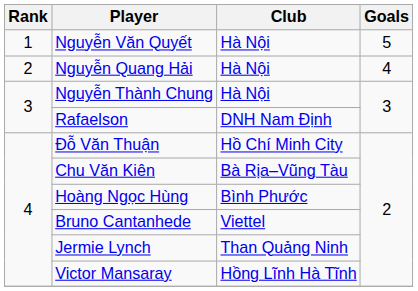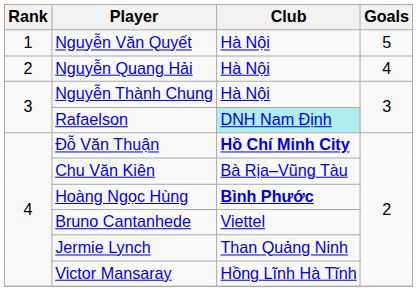(276, 119) no background -> (276, 119) paleturquoise background
(282, 145) normal -> (285, 145) bold
(264, 196) normal -> (267, 196) bold
